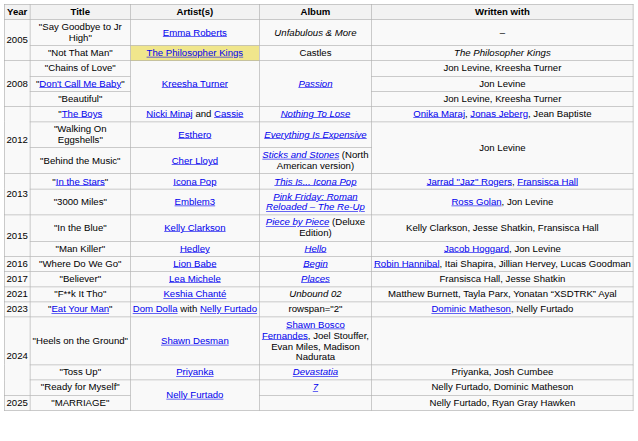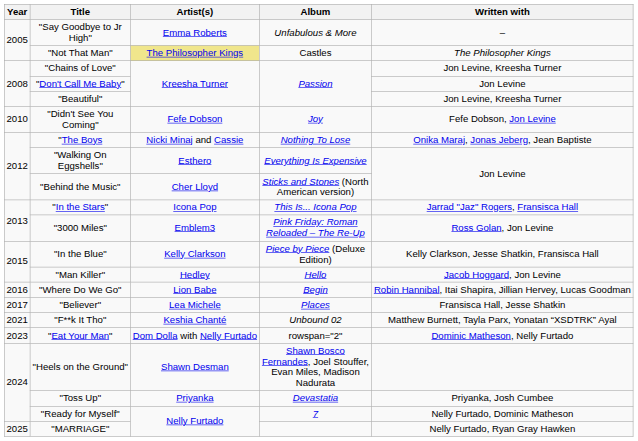+ row: (80, 119)
